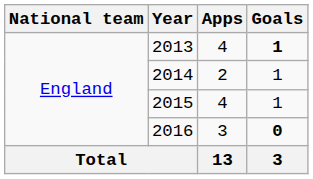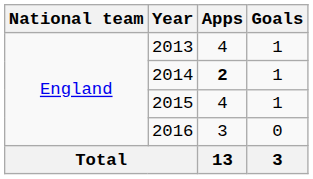(277, 47) bold -> (277, 47) normal
(222, 75) normal -> (222, 75) bold
(277, 131) bold -> (277, 131) normal
